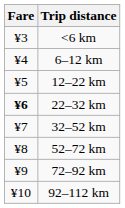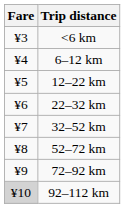(21, 104) bold -> (21, 104) normal
(21, 192) no background -> (21, 192) lightgrey background
